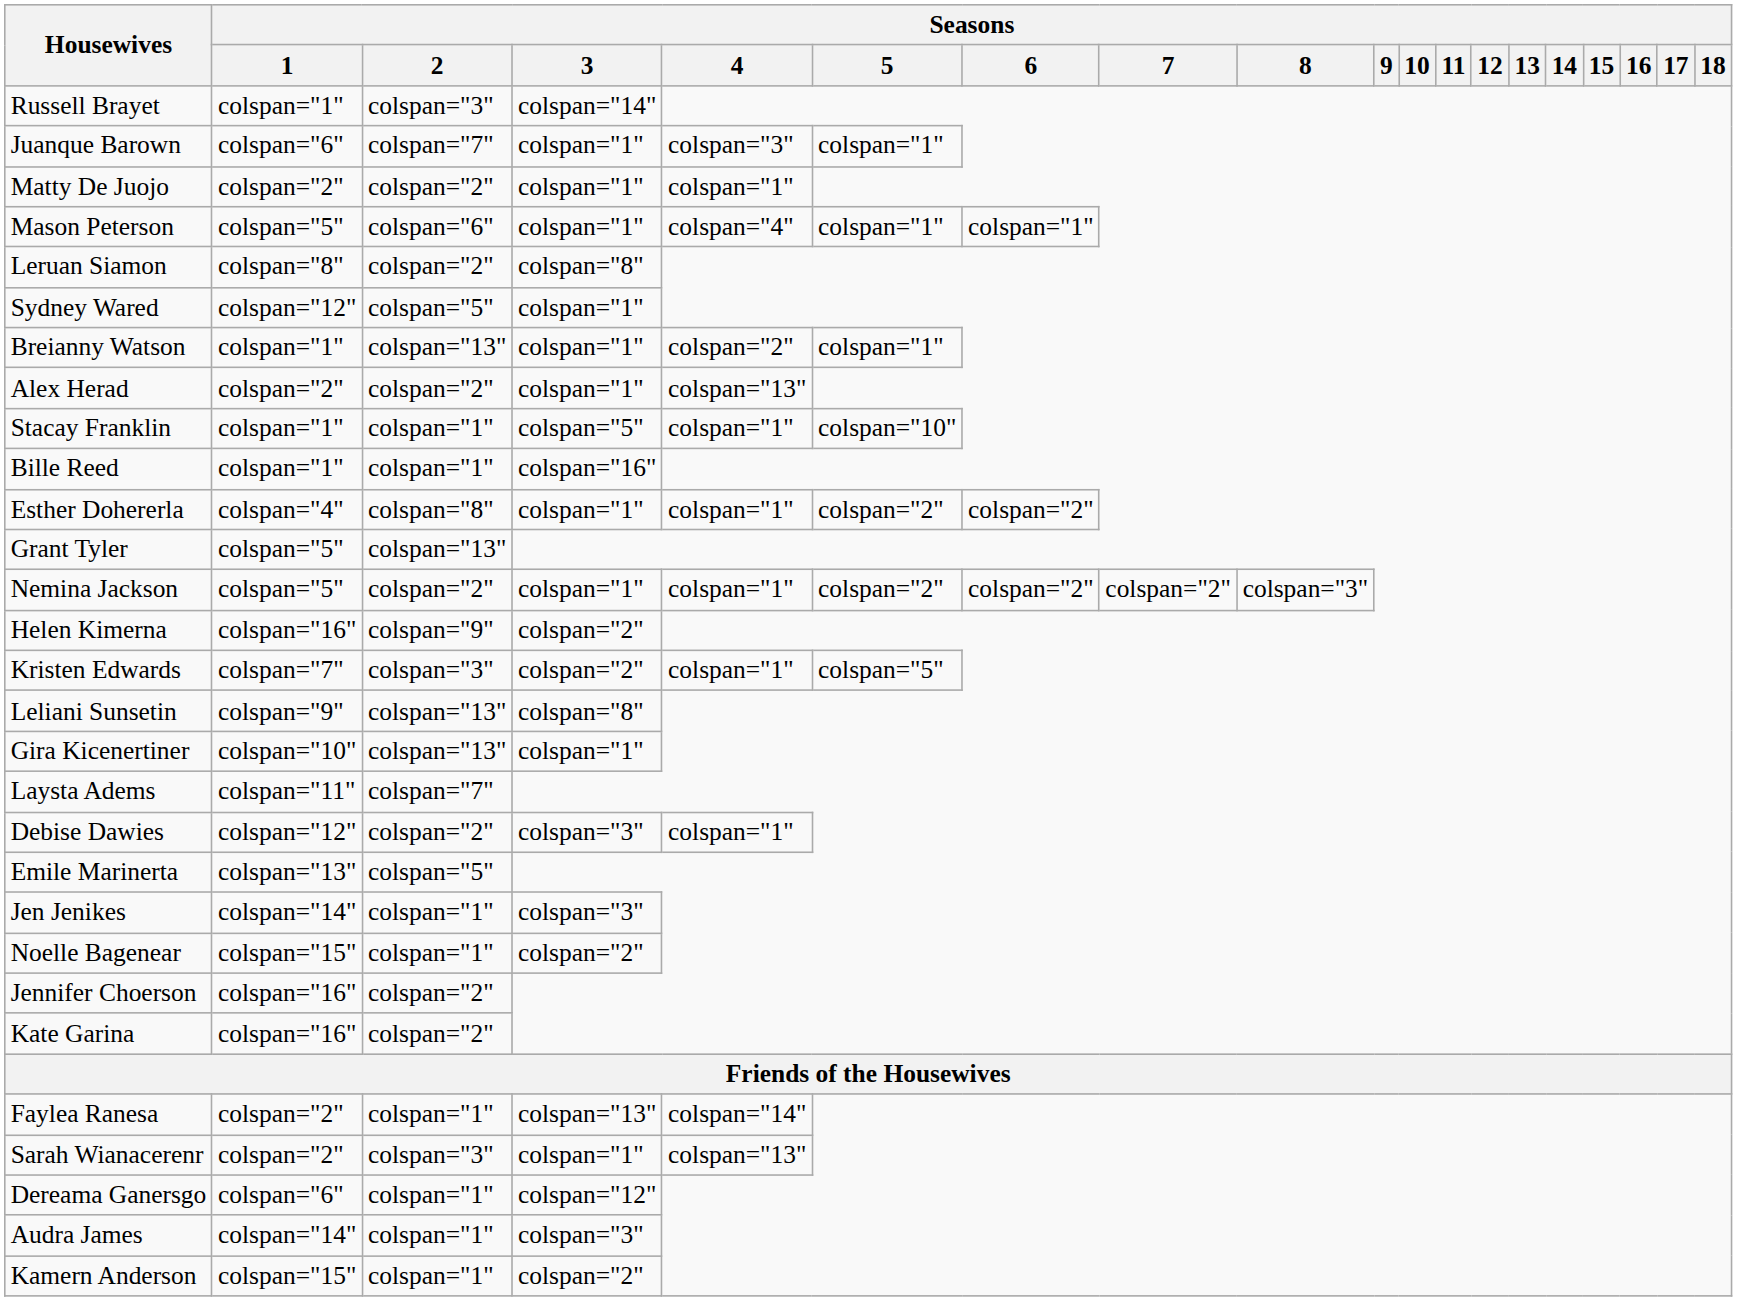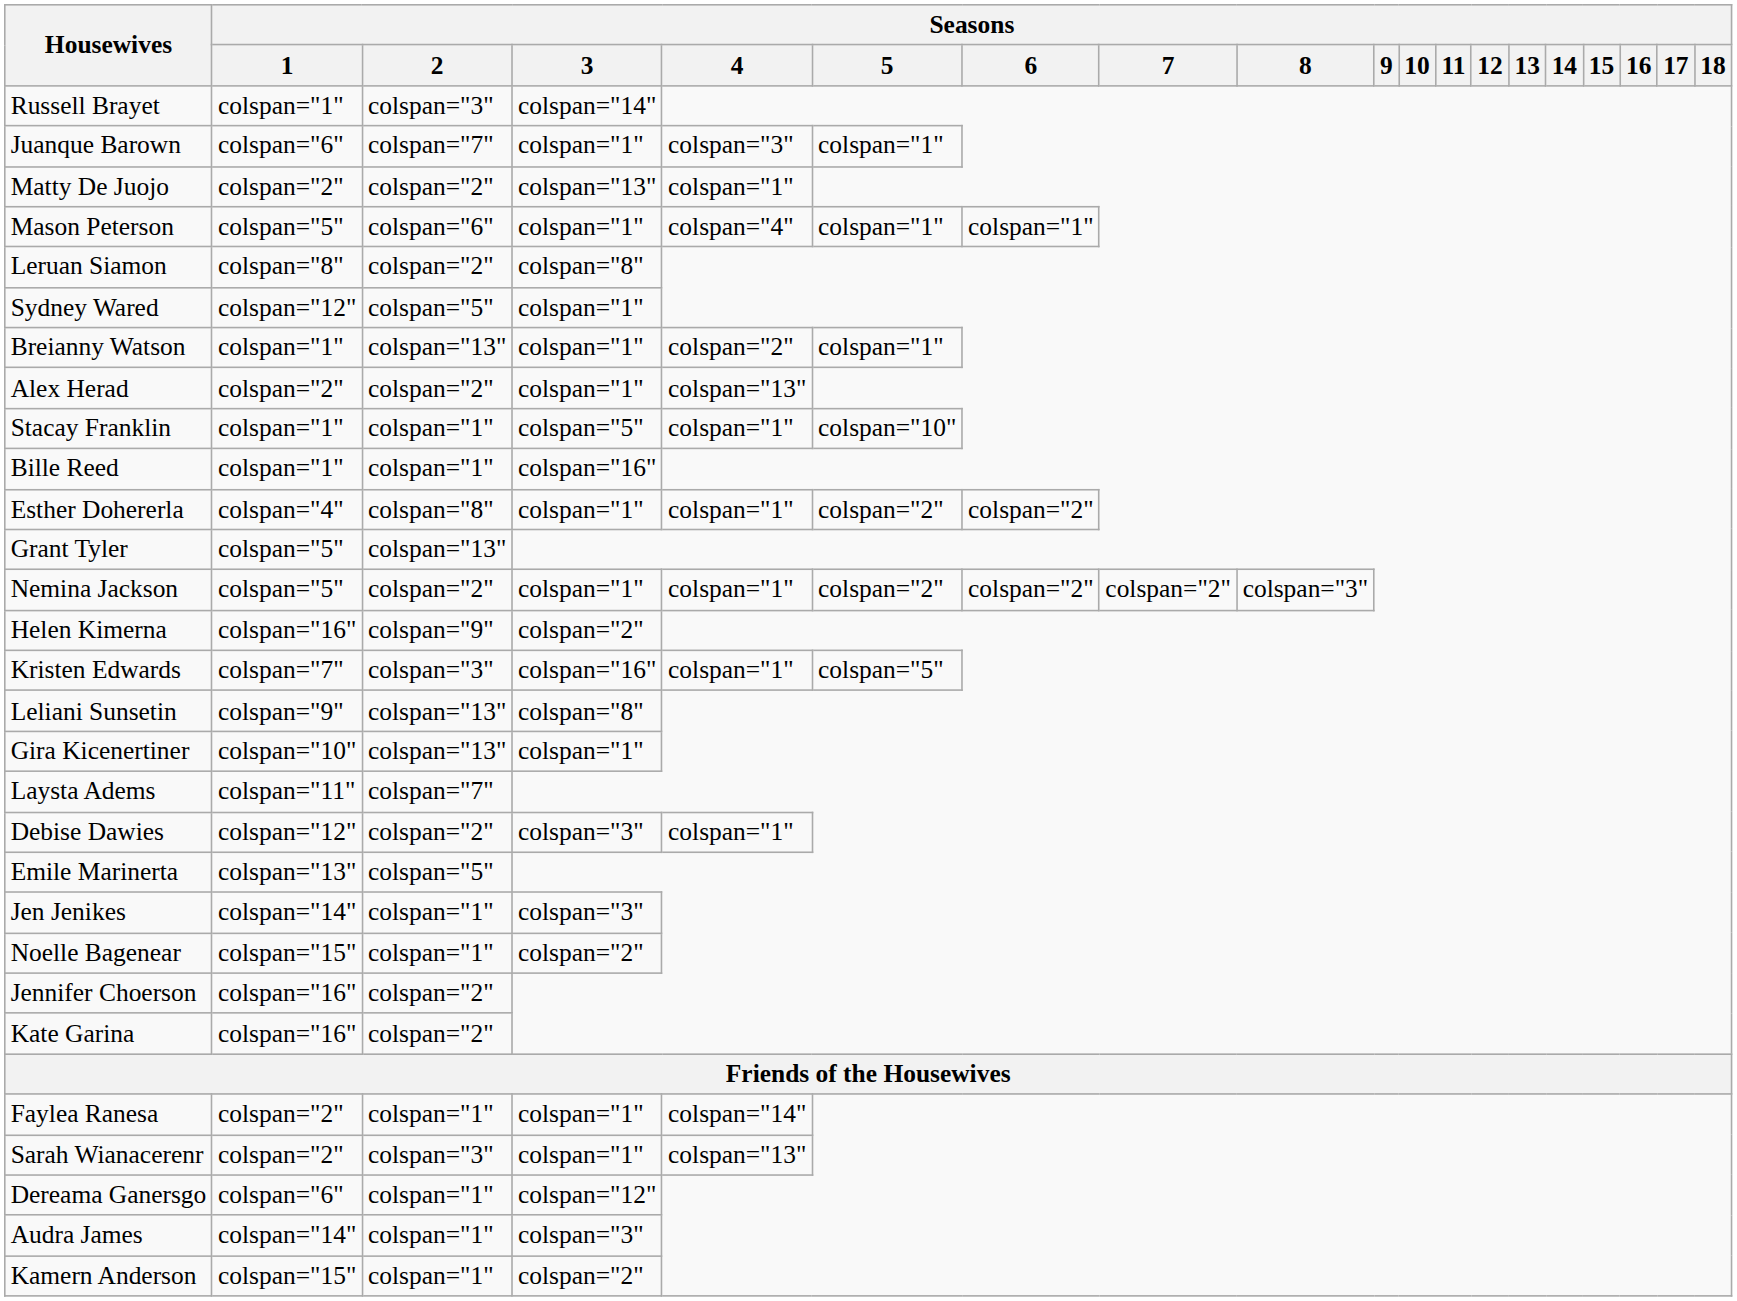(581, 186) colspan="1" -> (587, 186) colspan="13"
(581, 670) colspan="2" -> (587, 670) colspan="16"
(587, 1114) colspan="13" -> (581, 1114) colspan="1"
